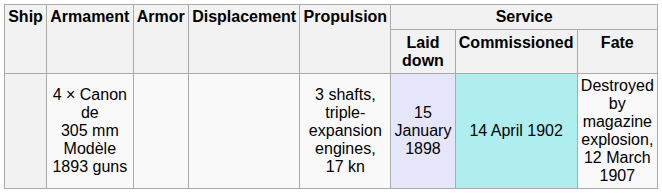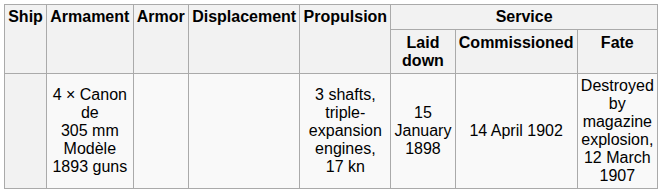(423, 130) lavender background -> (423, 130) no background
(516, 130) paleturquoise background -> (516, 130) no background
